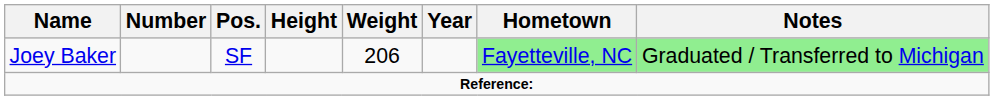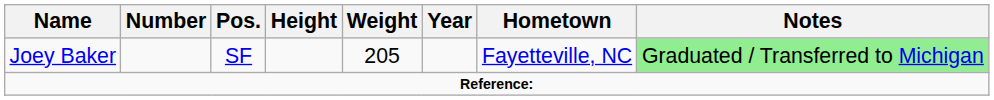(382, 55) 206 -> (382, 55) 205
(557, 55) lightgreen background -> (557, 55) no background
